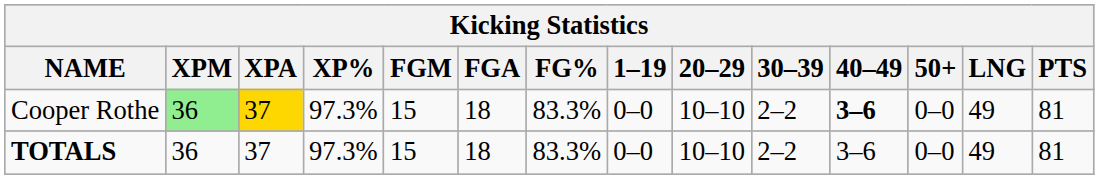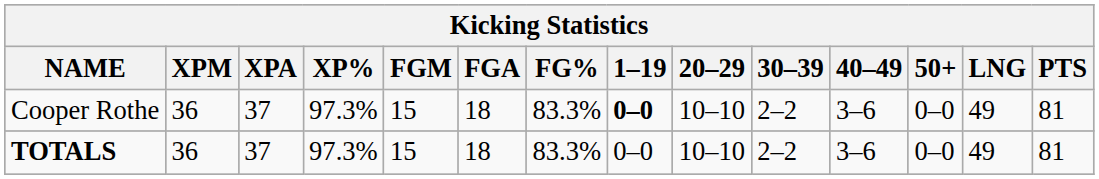(185, 109) lightgreen background -> (185, 109) no background
(257, 109) gold background -> (257, 109) no background
(633, 109) normal -> (633, 109) bold
(856, 109) bold -> (856, 109) normal
